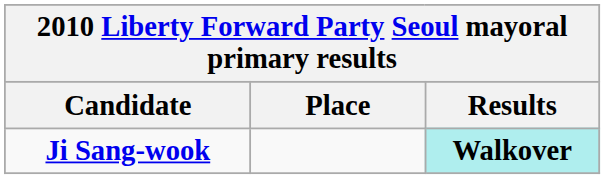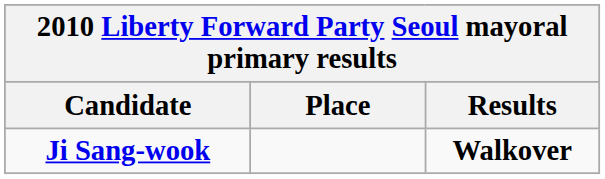(512, 150) paleturquoise background -> (512, 150) no background
